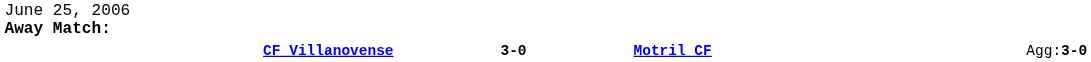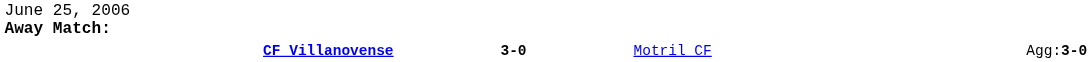(673, 51) bold -> (673, 51) normal
